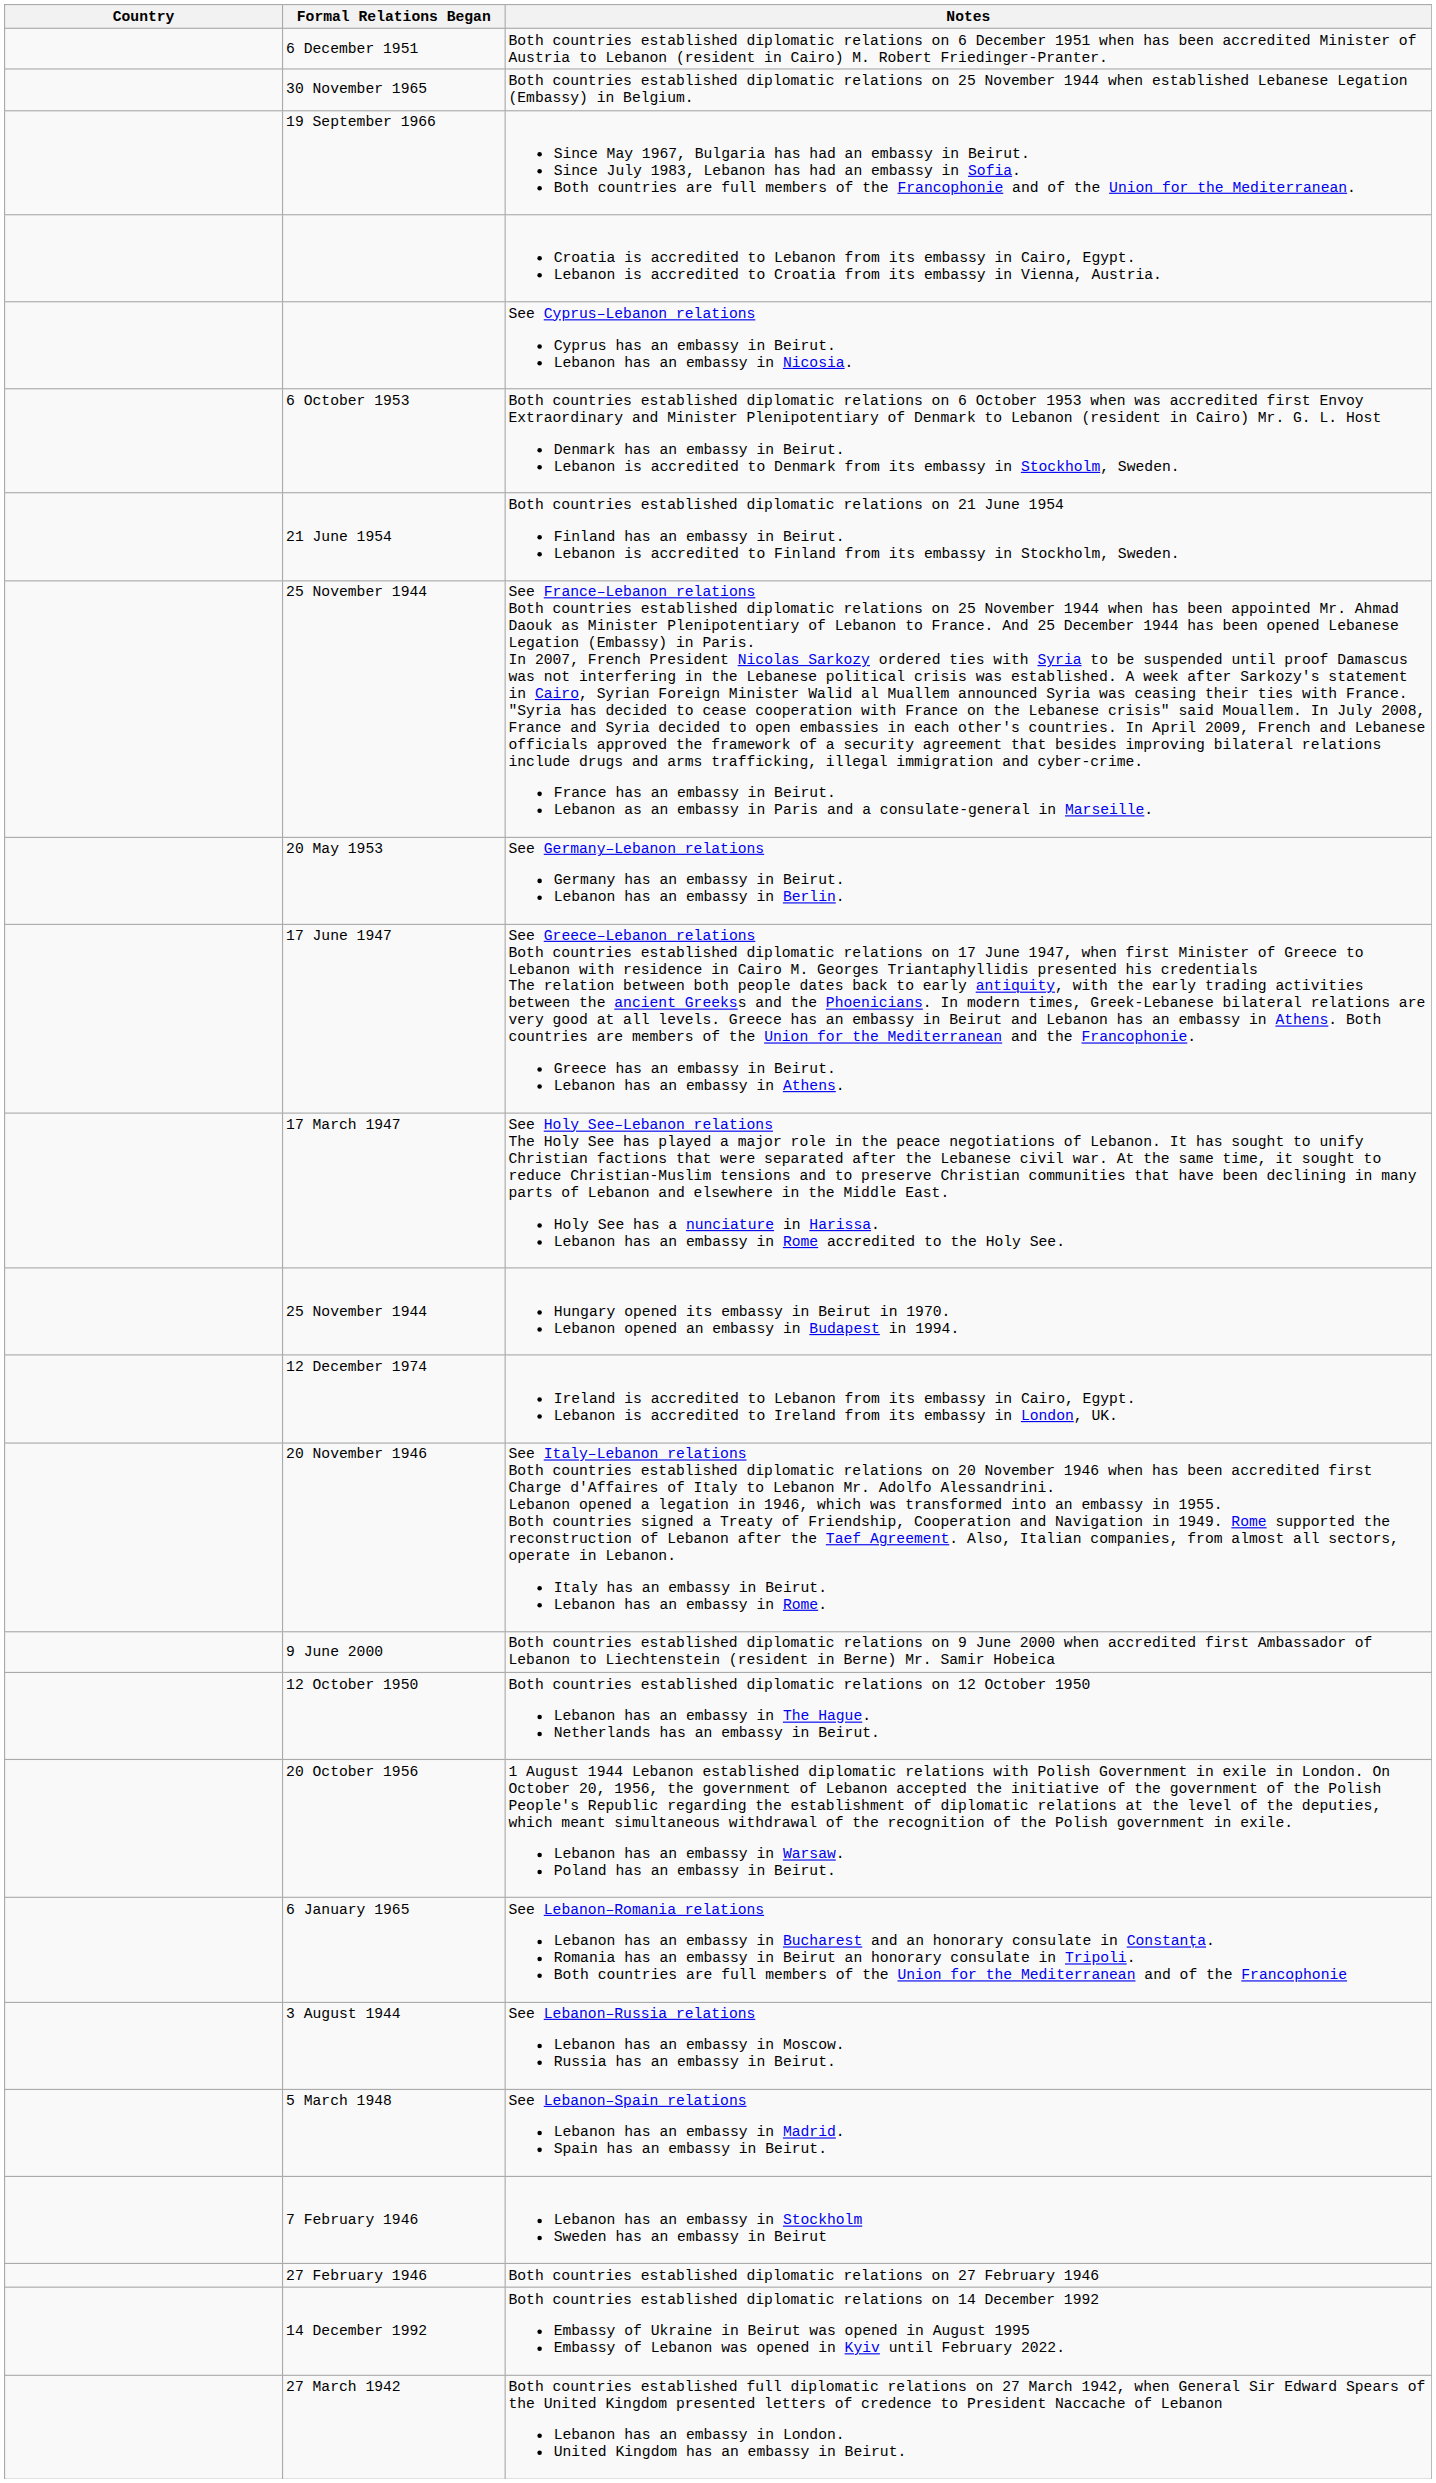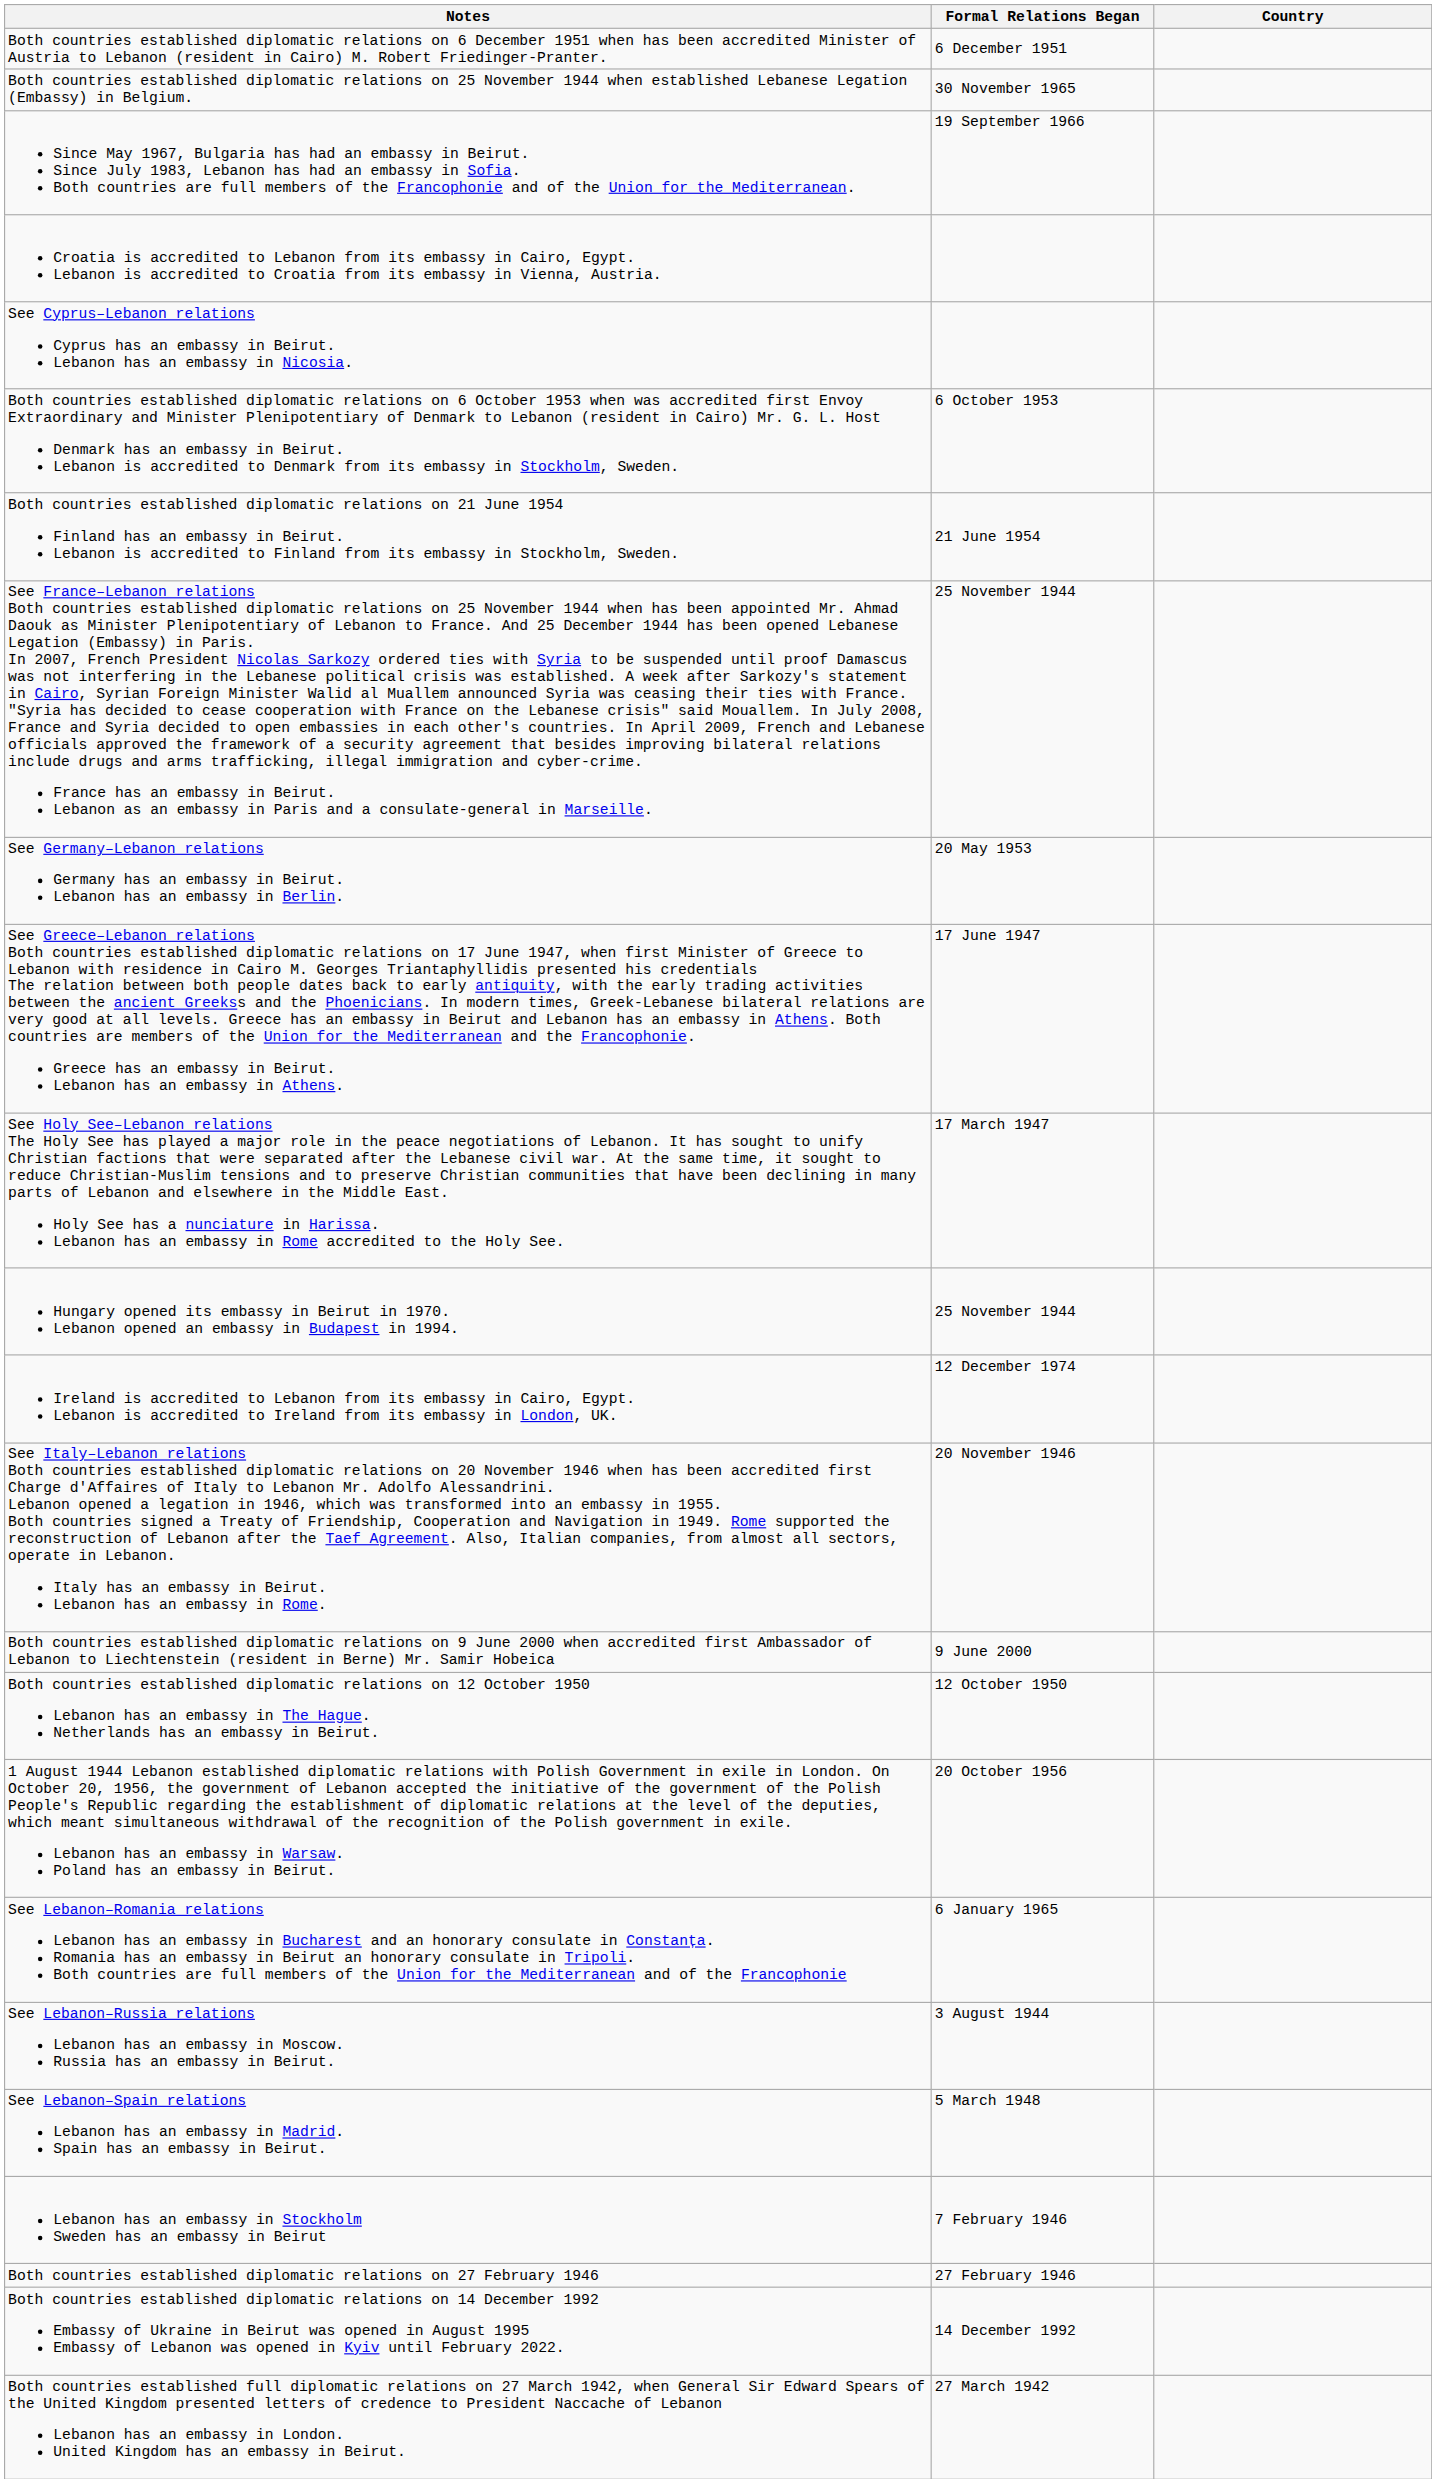columns swapped: (144, 17) <-> (968, 17)
